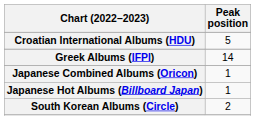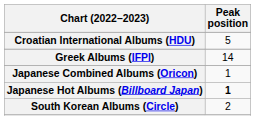(228, 90) normal -> (228, 90) bold
